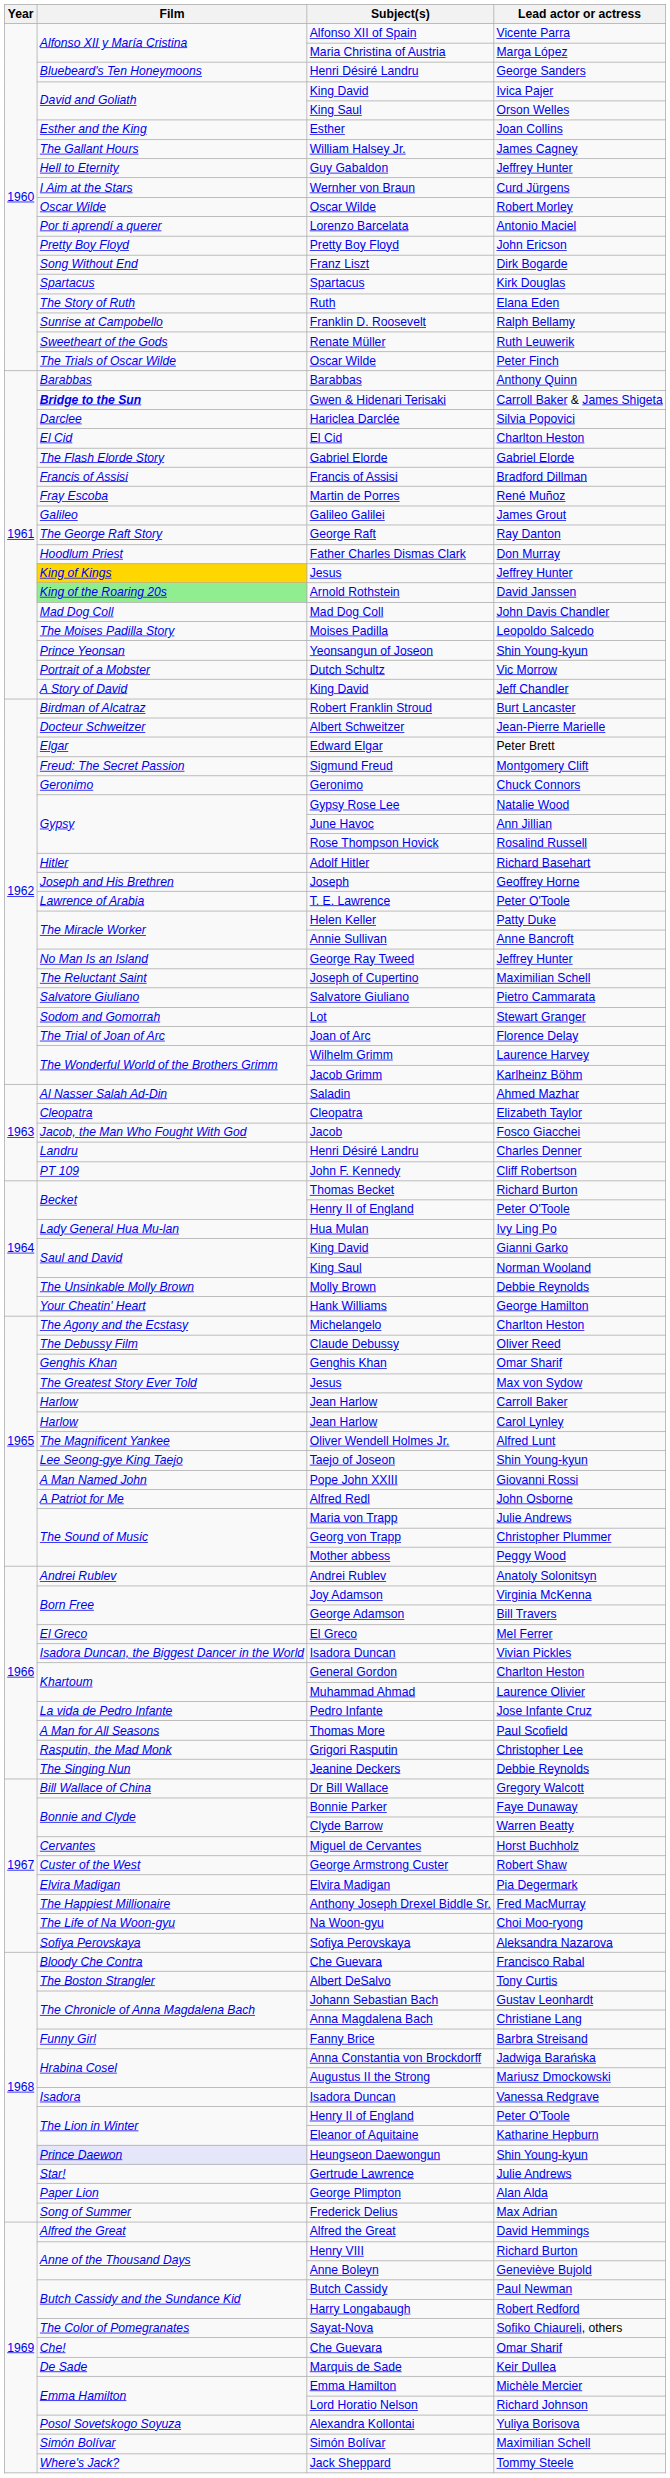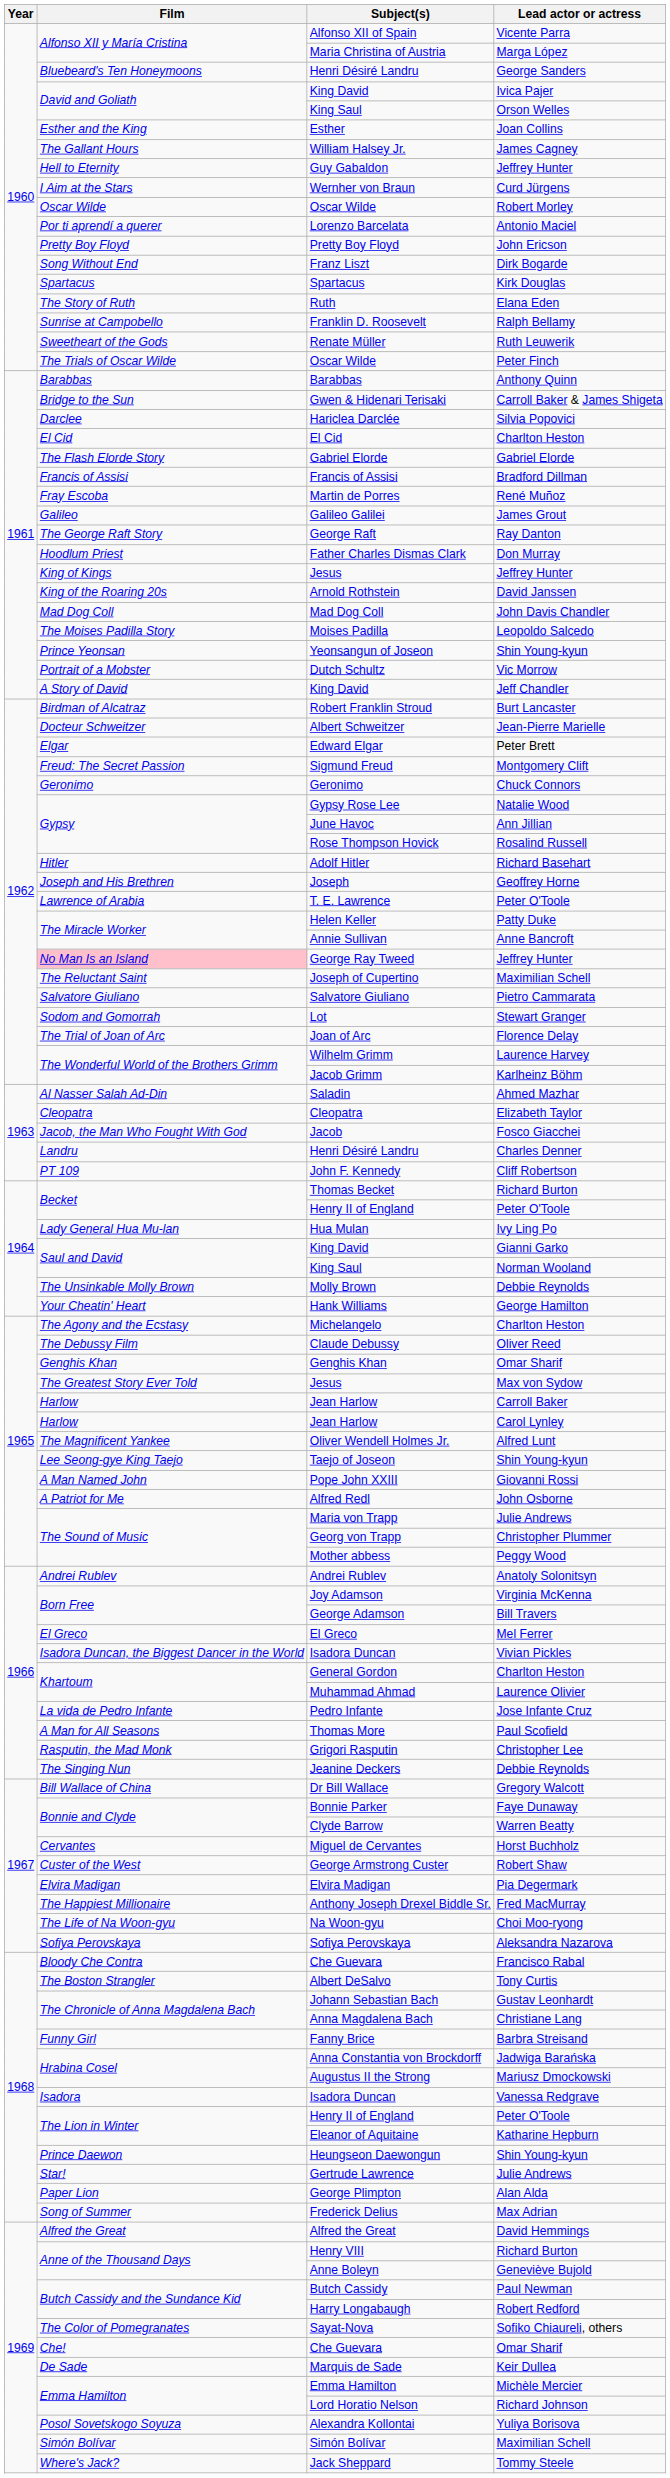(91, 399) bold -> (87, 399) normal
(76, 573) gold background -> (76, 573) no background
(103, 592) lightgreen background -> (103, 592) no background
(94, 959) no background -> (94, 959) pink background
(81, 2154) lavender background -> (81, 2154) no background
